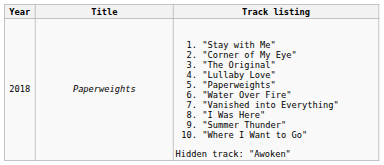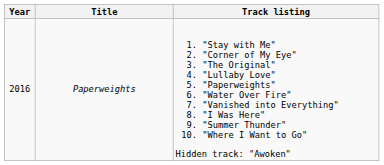(20, 90) 2018 -> (20, 90) 2016
